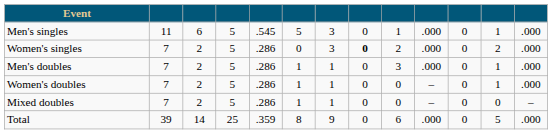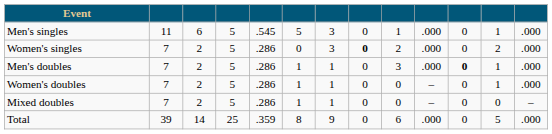(465, 66) normal -> (465, 66) bold
